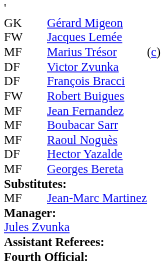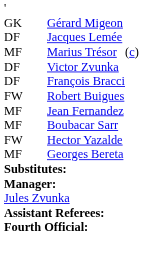(13, 37) FW -> (12, 37) DF
- row: (82, 139)
(12, 154) DF -> (13, 139) FW
- row: (97, 198)
